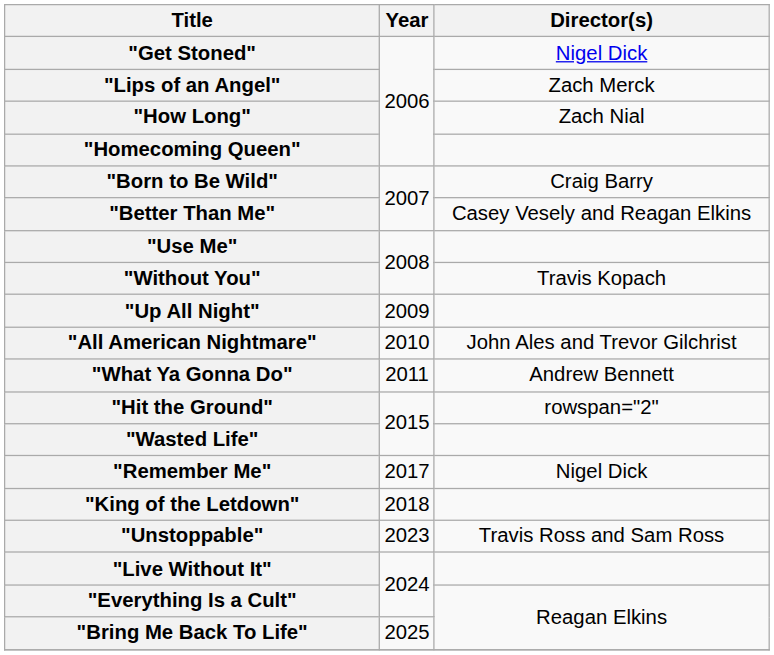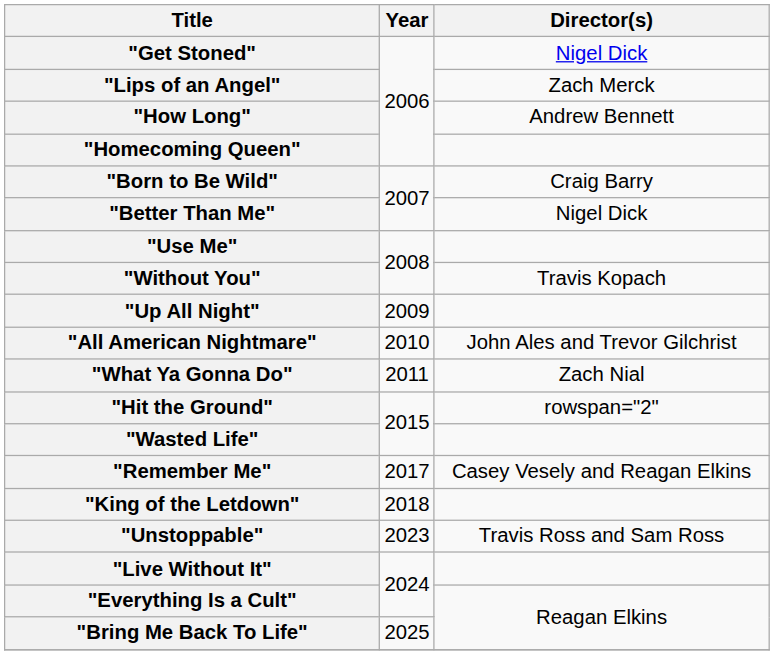(602, 117) Zach Nial -> (602, 117) Andrew Bennett
(602, 213) Casey Vesely and Reagan Elkins -> (602, 213) Nigel Dick
(602, 375) Andrew Bennett -> (602, 375) Zach Nial
(602, 471) Nigel Dick -> (602, 471) Casey Vesely and Reagan Elkins
